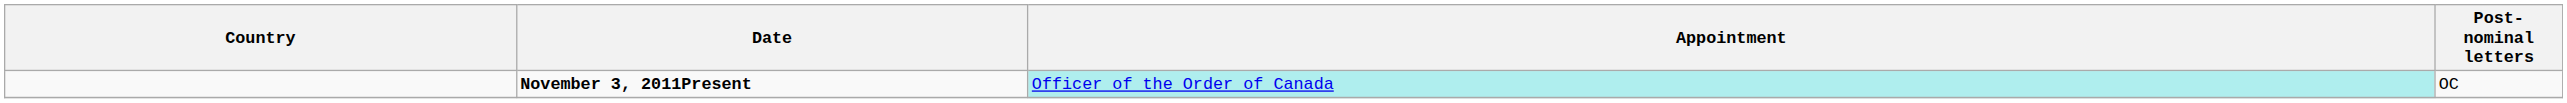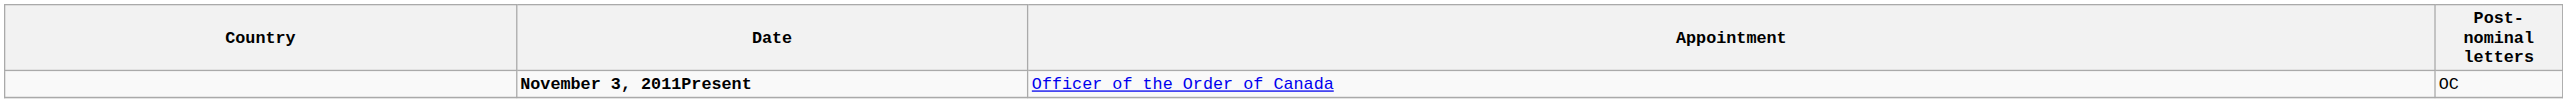(1183, 84) paleturquoise background -> (1183, 84) no background
